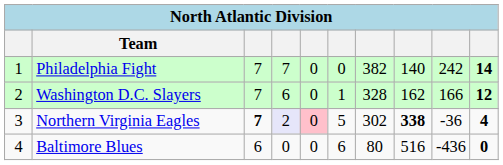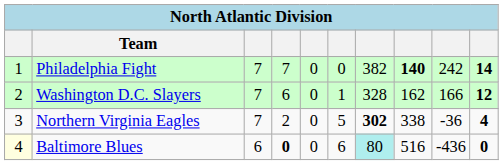(413, 69) normal -> (413, 69) bold
(258, 120) bold -> (258, 120) normal
(286, 120) lavender background -> (286, 120) no background
(314, 120) pink background -> (314, 120) no background
(375, 120) normal -> (375, 120) bold
(413, 120) bold -> (413, 120) normal
(18, 146) no background -> (18, 146) lightyellow background
(286, 146) normal -> (286, 146) bold
(375, 146) no background -> (375, 146) paleturquoise background
